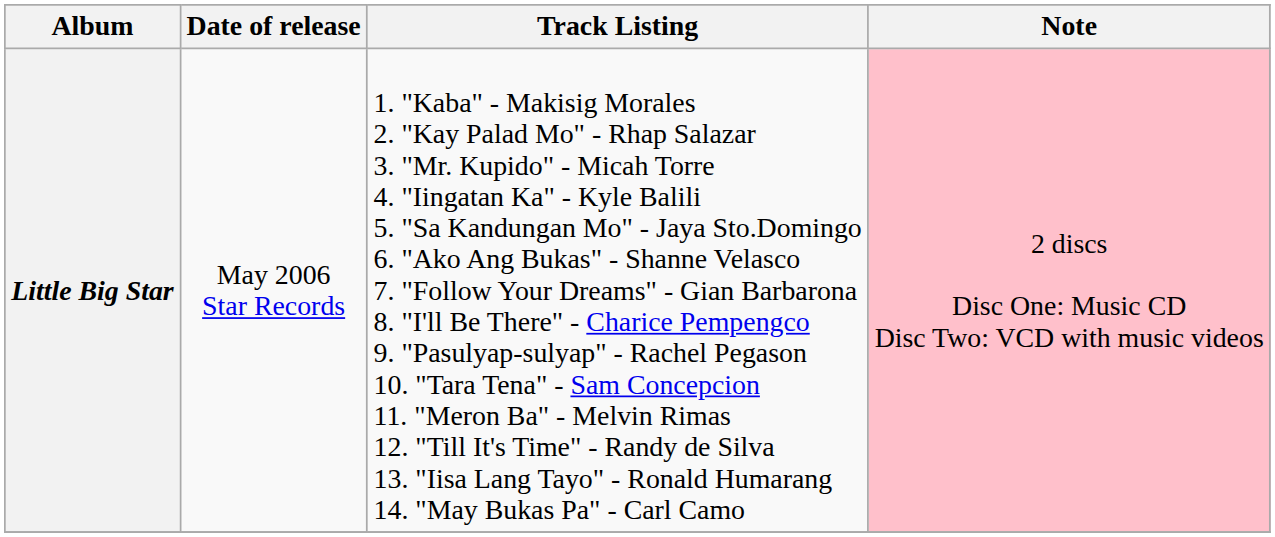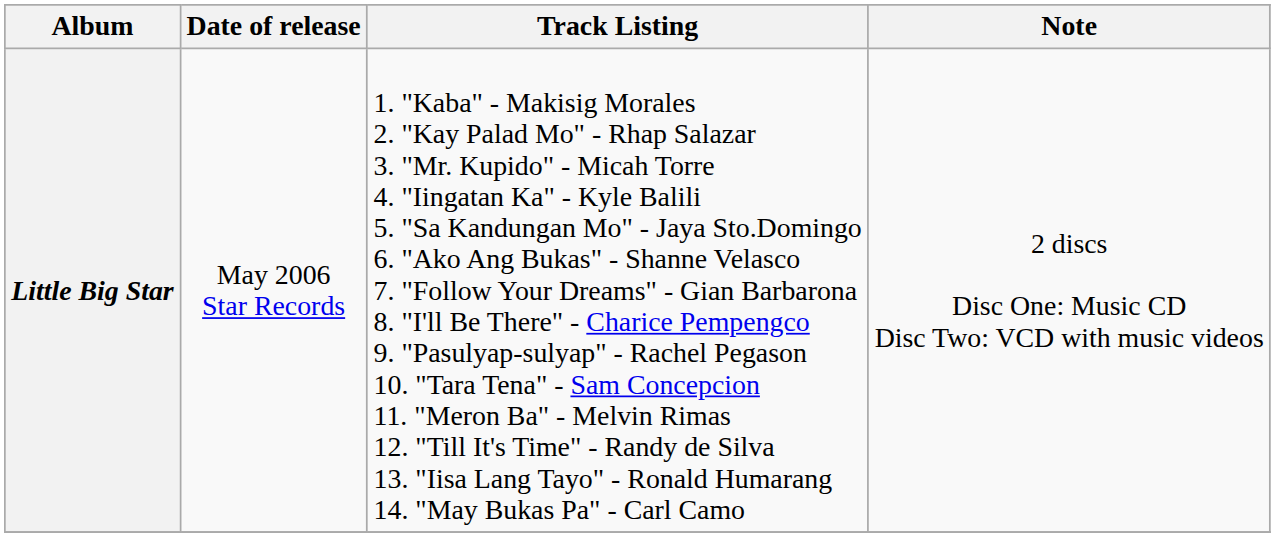(1069, 289) pink background -> (1069, 289) no background
